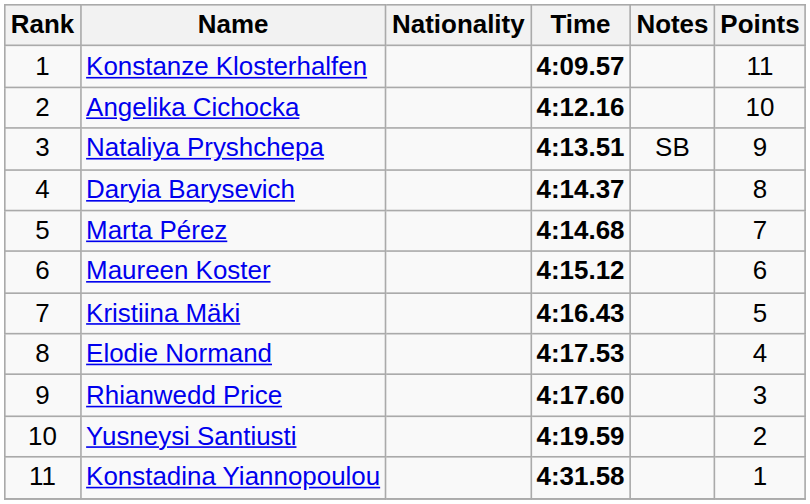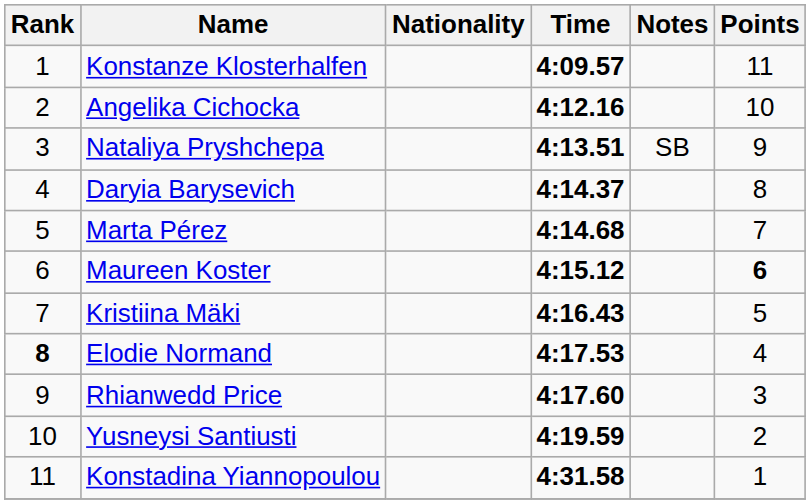(760, 271) normal -> (760, 271) bold
(42, 353) normal -> (42, 353) bold
